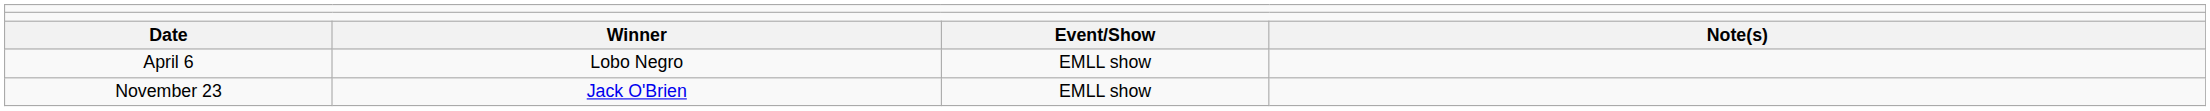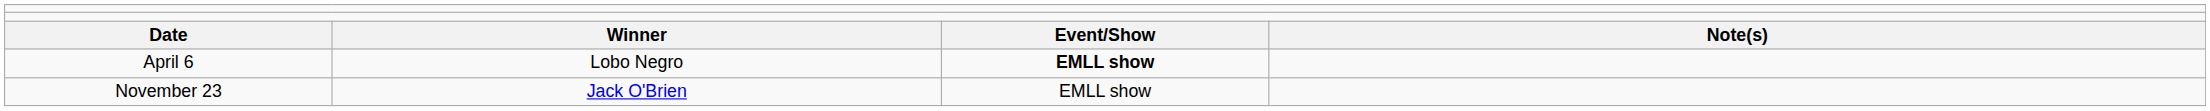(1105, 63) normal -> (1105, 63) bold
